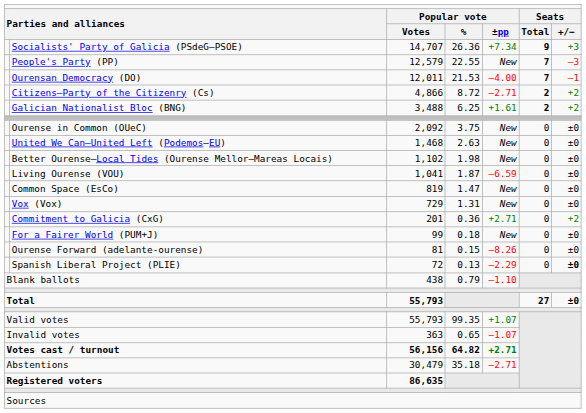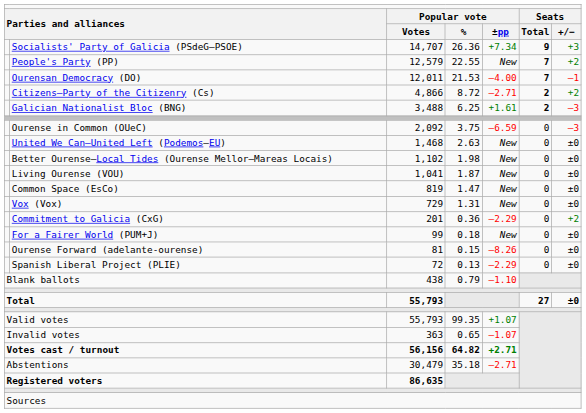(573, 62) –3 -> (573, 62) +2
(573, 108) +2 -> (573, 108) –3
(508, 128) New -> (503, 128) –6.59
(573, 128) ±0 -> (573, 128) –3
(503, 173) –6.59 -> (508, 173) New
(503, 219) +2.71 -> (503, 219) –2.29
(573, 265) bold -> (573, 265) normal
